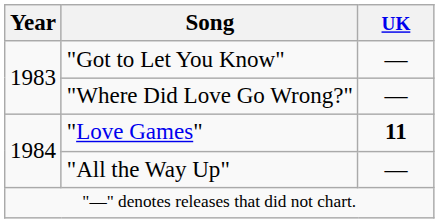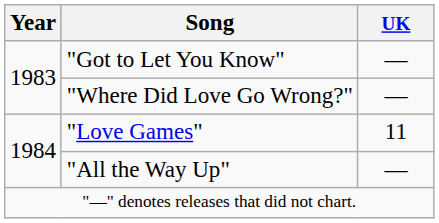(396, 132) bold -> (396, 132) normal
